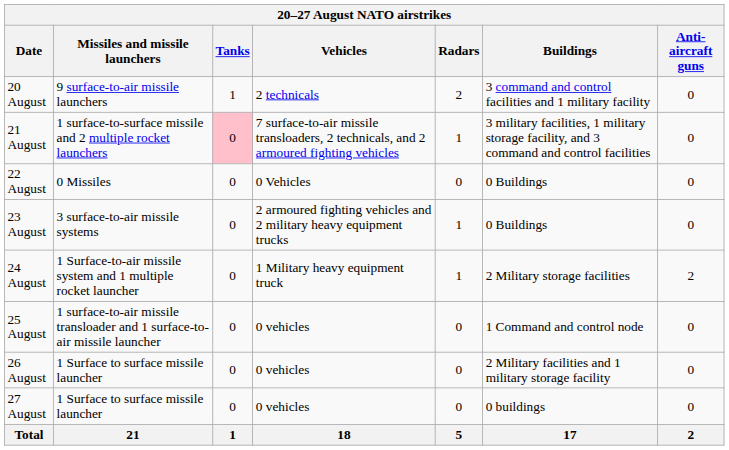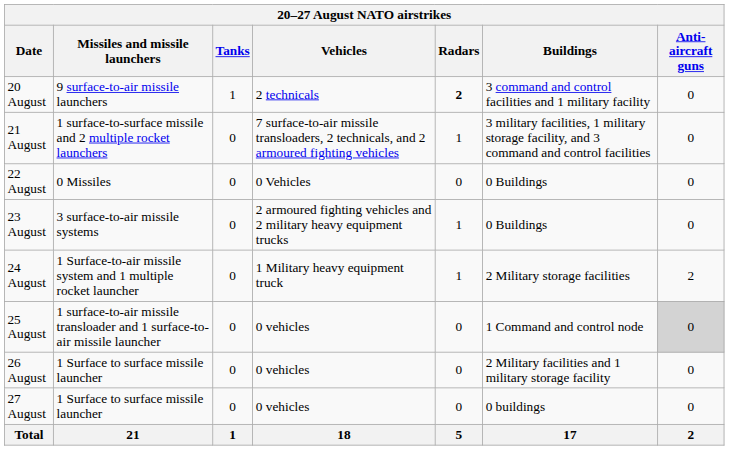(459, 94) normal -> (459, 94) bold
(233, 137) pink background -> (233, 137) no background
(691, 326) no background -> (691, 326) lightgrey background
